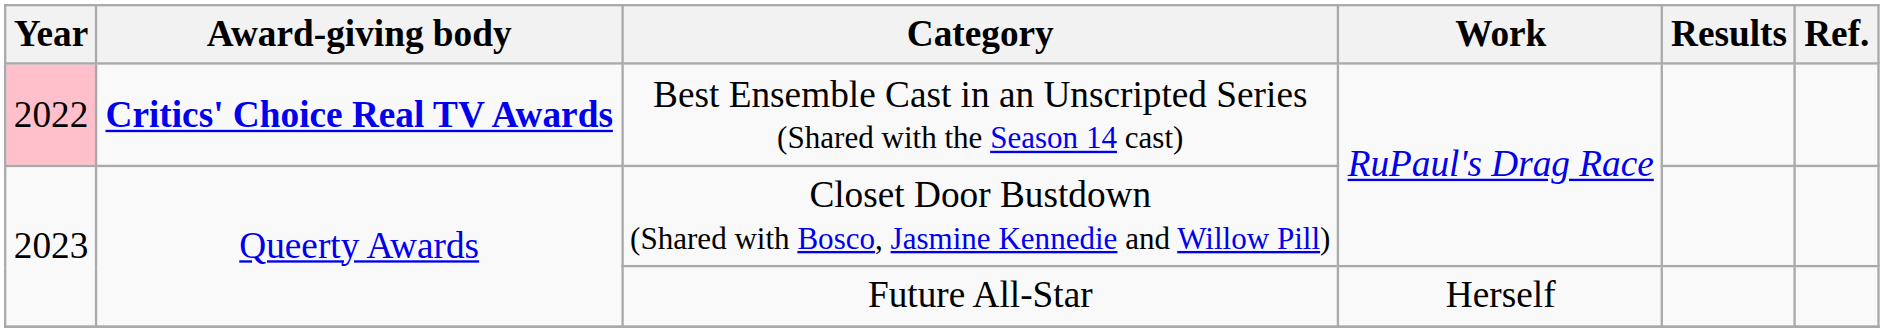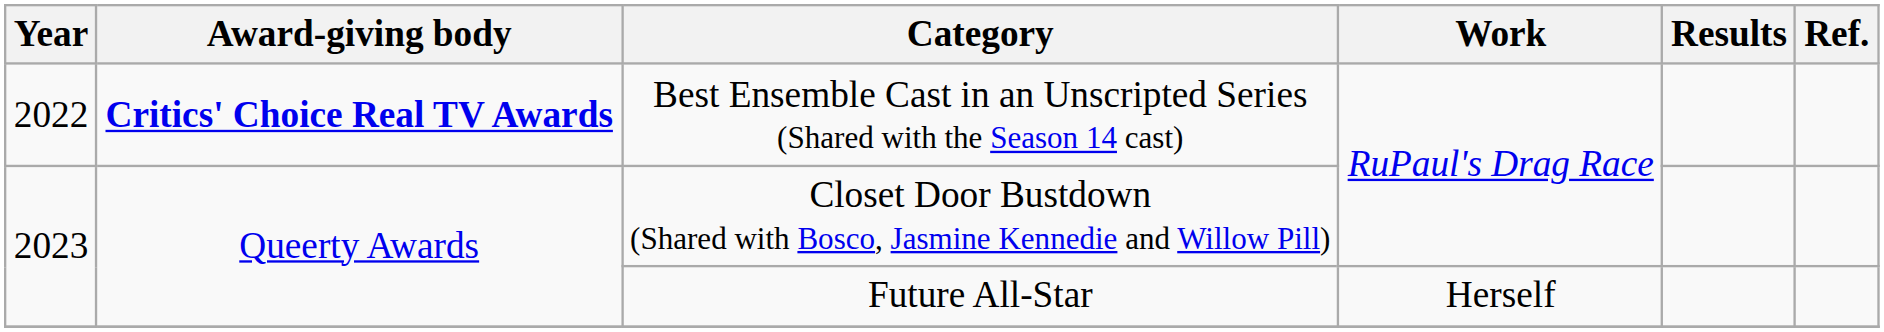(51, 114) pink background -> (51, 114) no background
